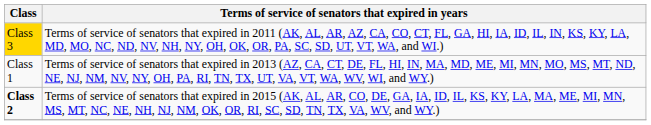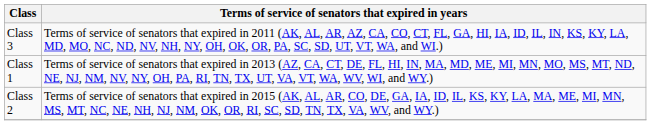(20, 39) gold background -> (20, 39) no background
(21, 103) bold -> (20, 103) normal
